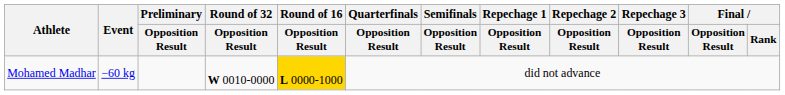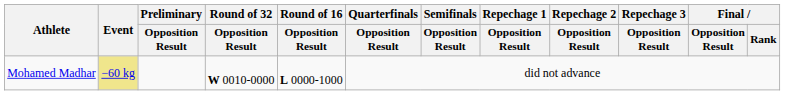(118, 73) no background -> (118, 73) khaki background
(311, 80) gold background -> (311, 80) no background
